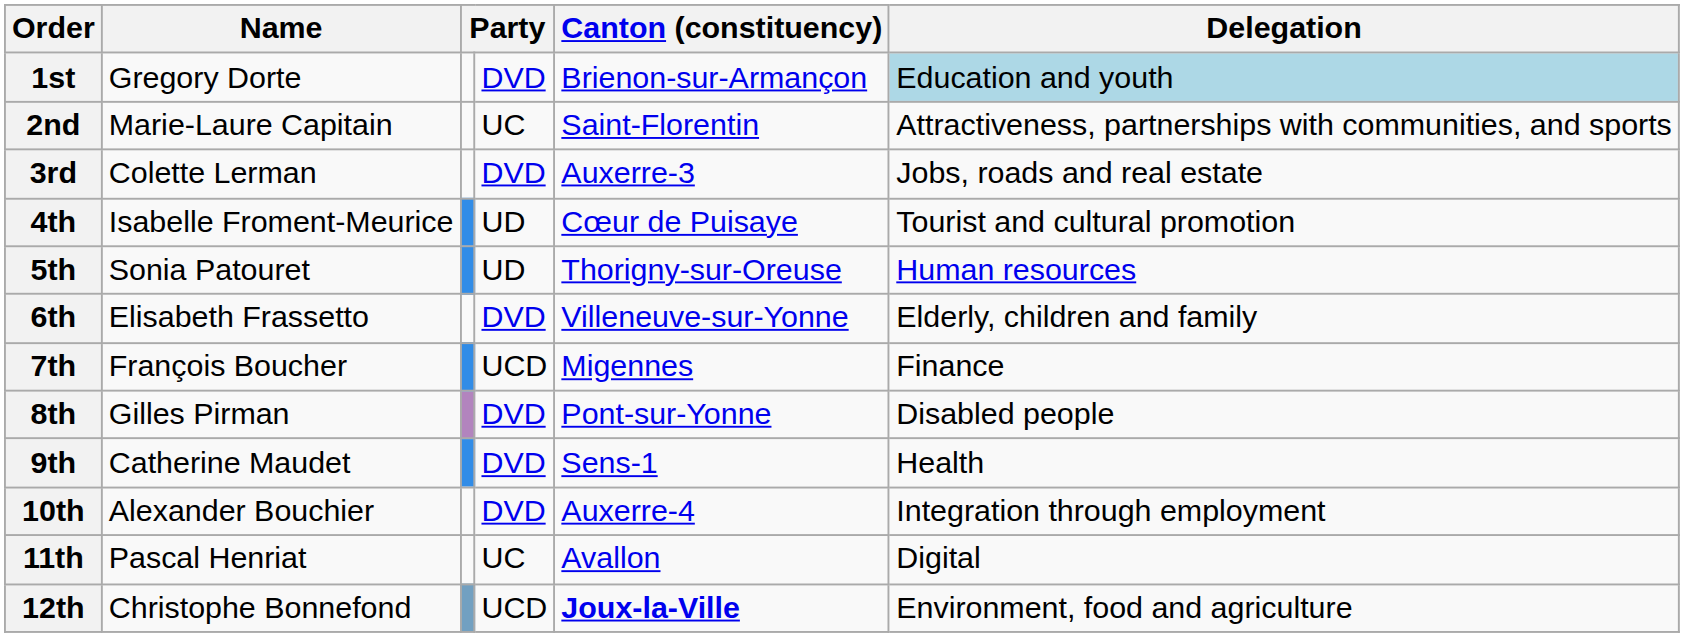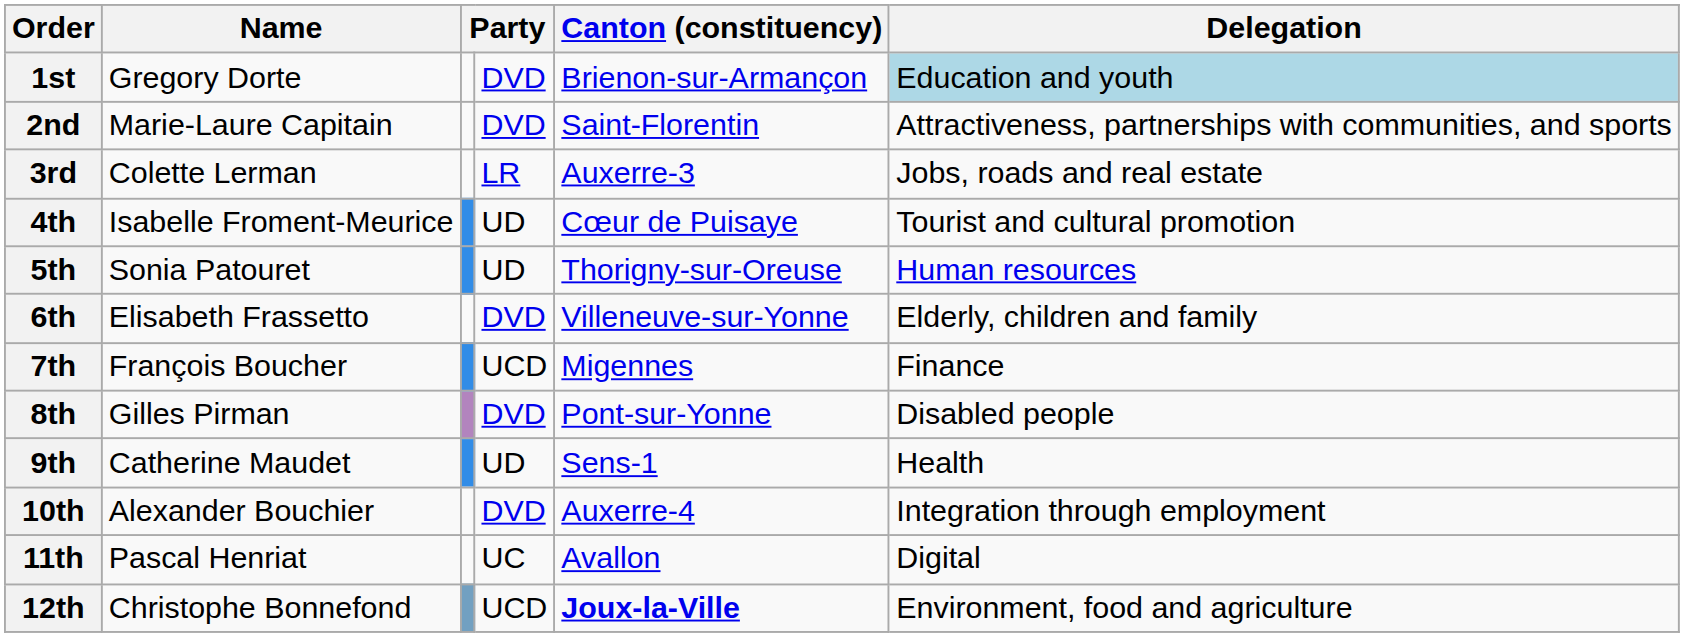(503, 125) UC -> (514, 125) DVD
(514, 173) DVD -> (501, 173) LR
(514, 462) DVD -> (503, 462) UD
